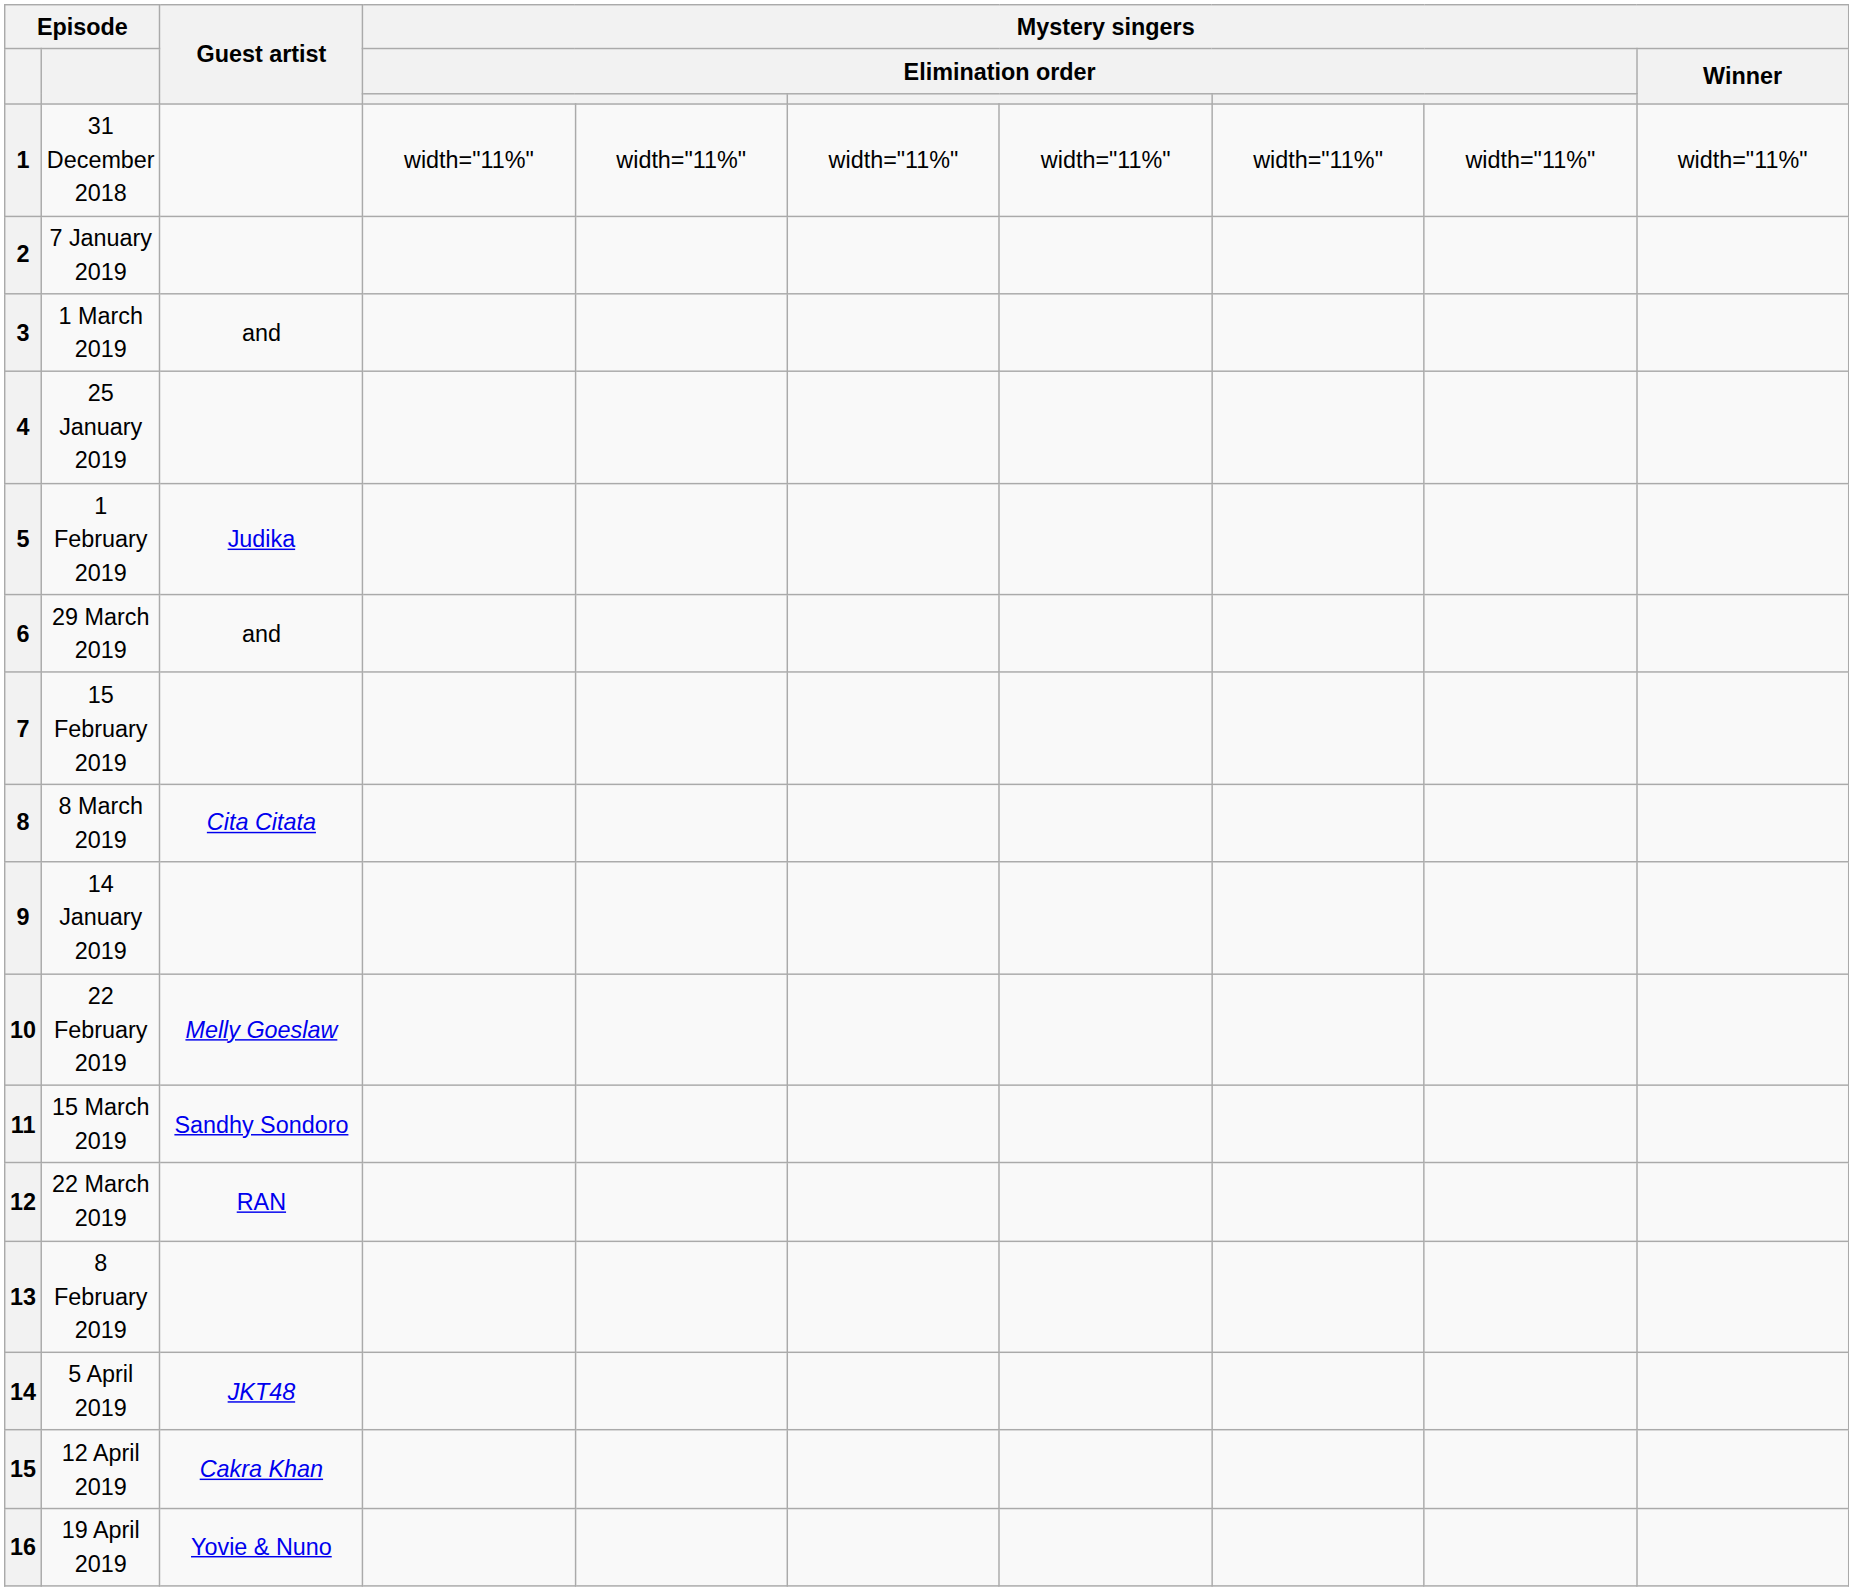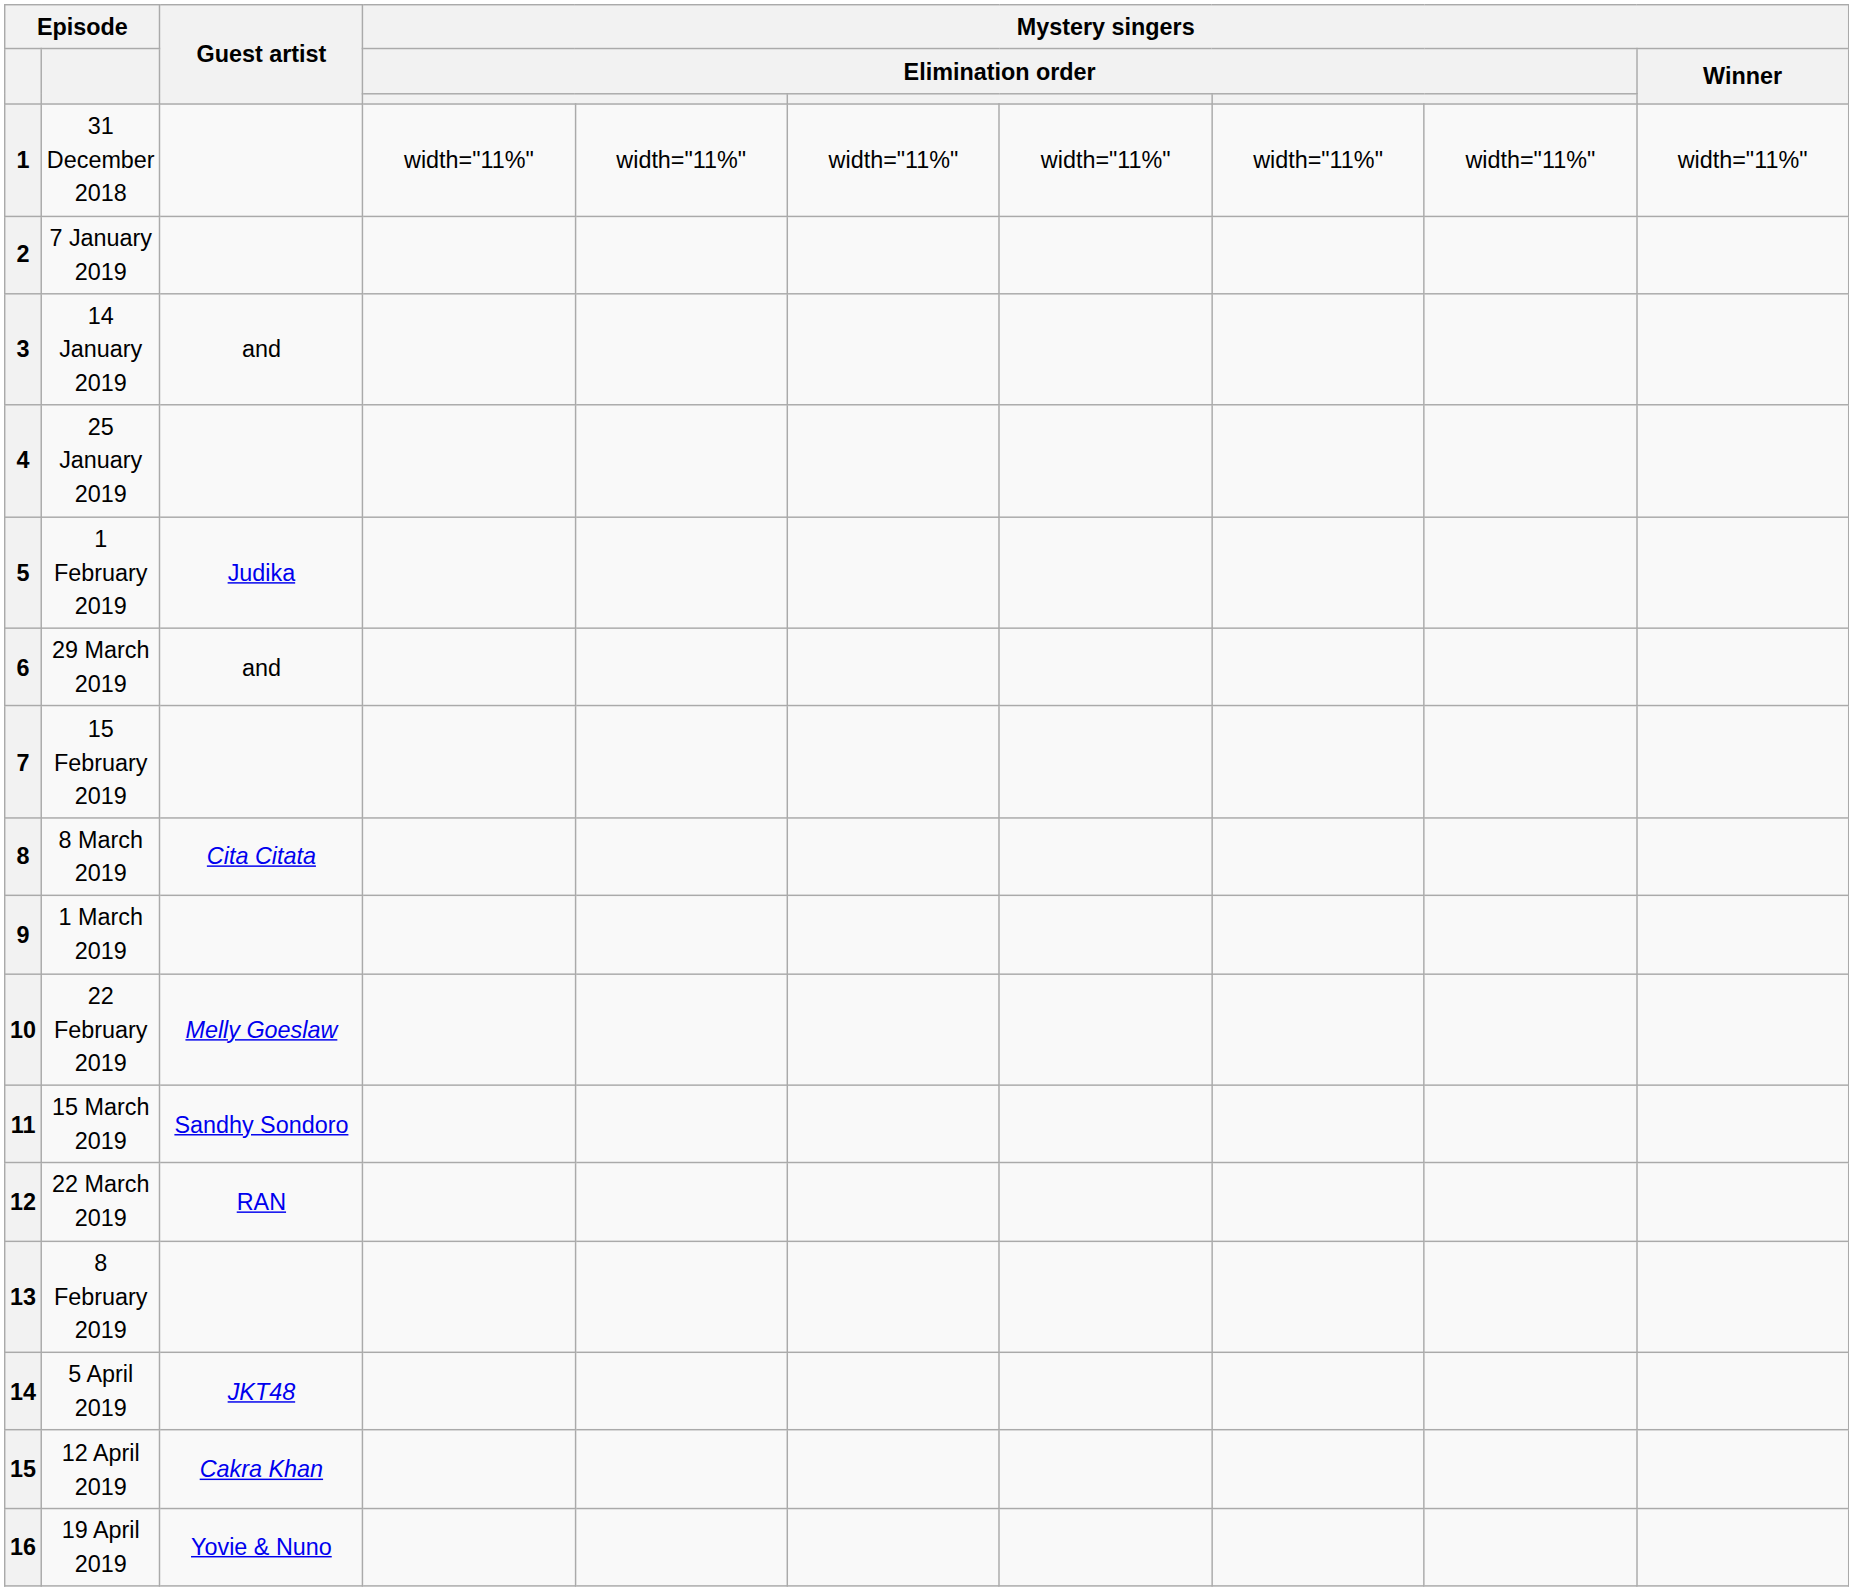(101, 333) 1 March 2019 -> (101, 349) 14 January 2019
(101, 918) 14 January 2019 -> (101, 934) 1 March 2019
